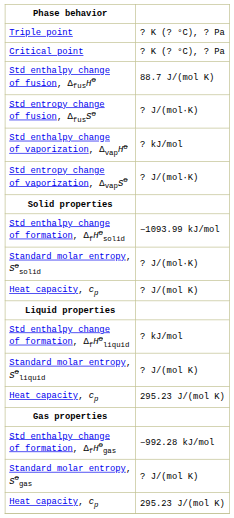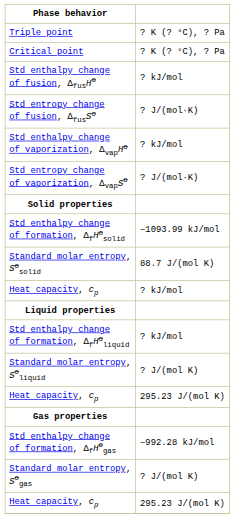(177, 78) 88.7 J/(mol K) -> (161, 78) ? kJ/mol
(169, 263) ? J/(mol·K) -> (177, 263) 88.7 J/(mol K)
(169, 291) ? J/(mol K) -> (161, 291) ? kJ/mol
